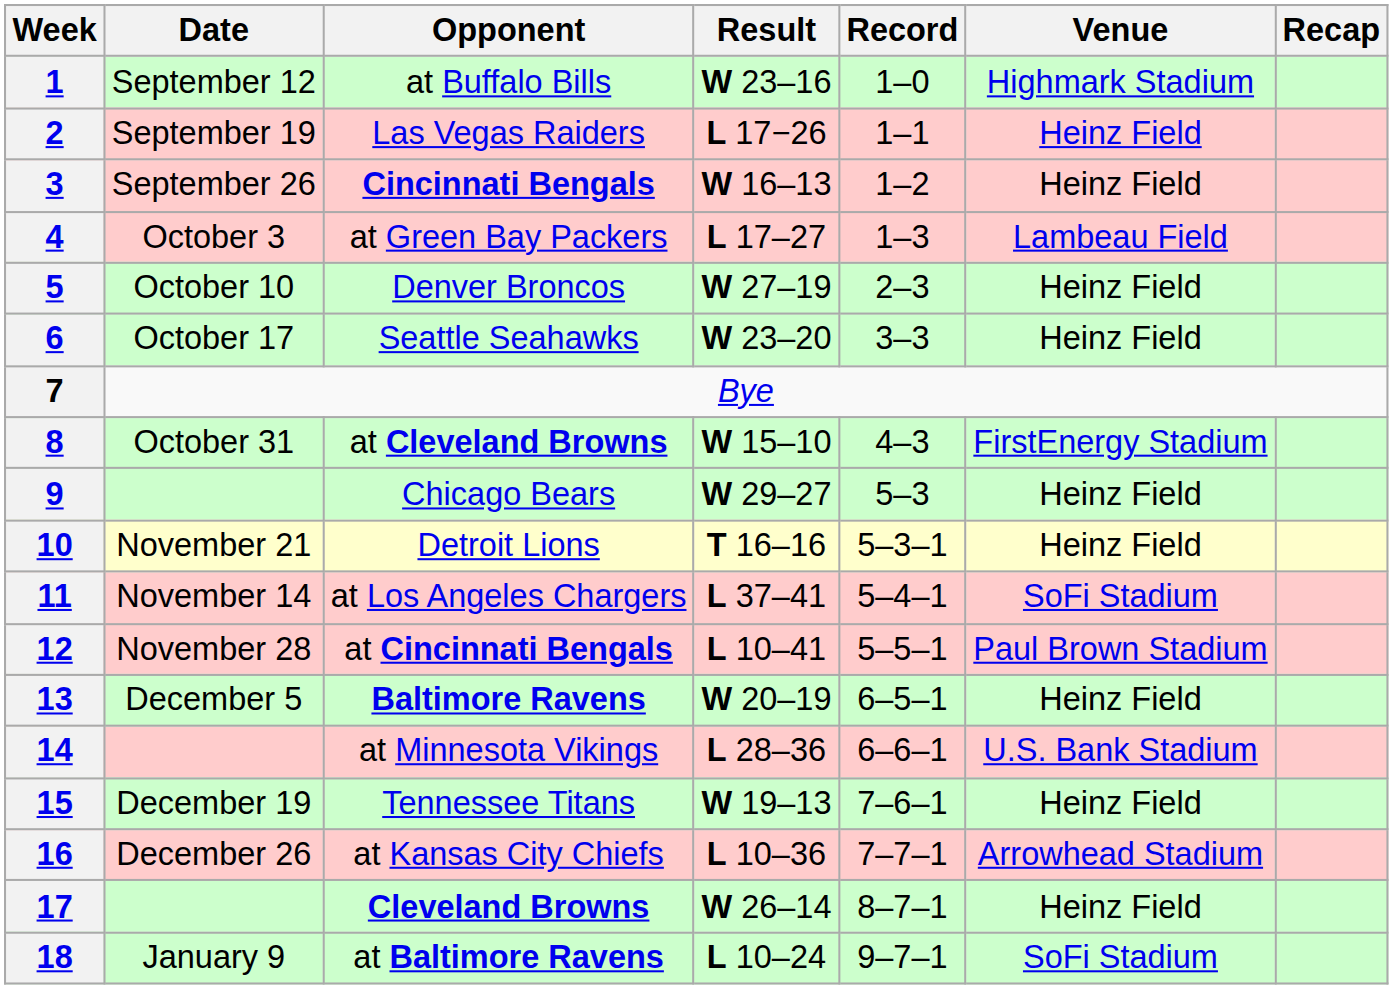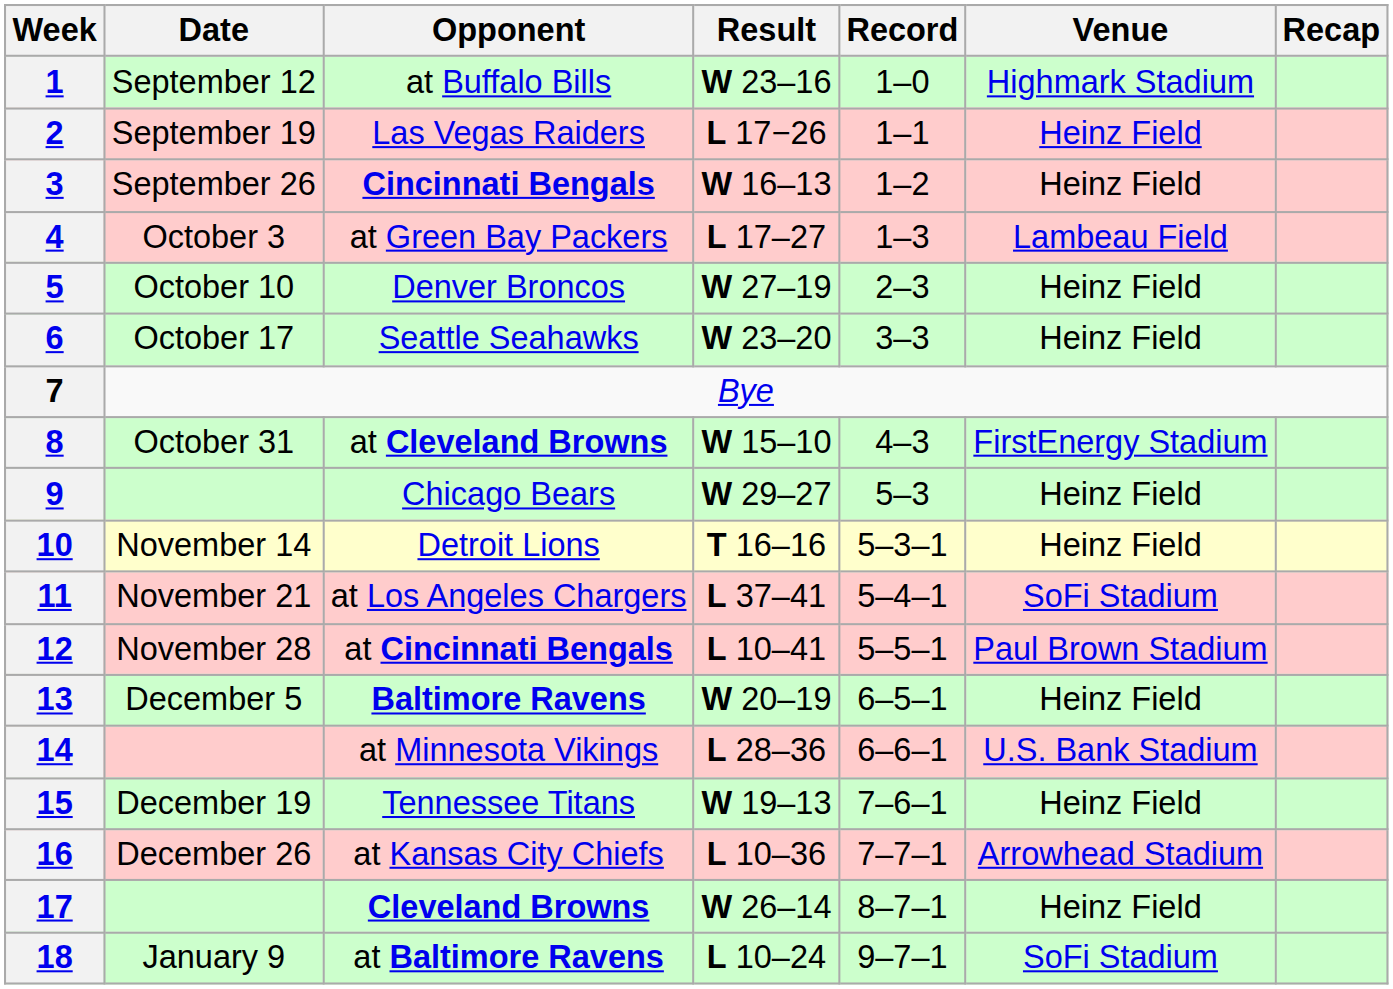(214, 545) November 21 -> (214, 545) November 14
(214, 596) November 14 -> (214, 596) November 21
